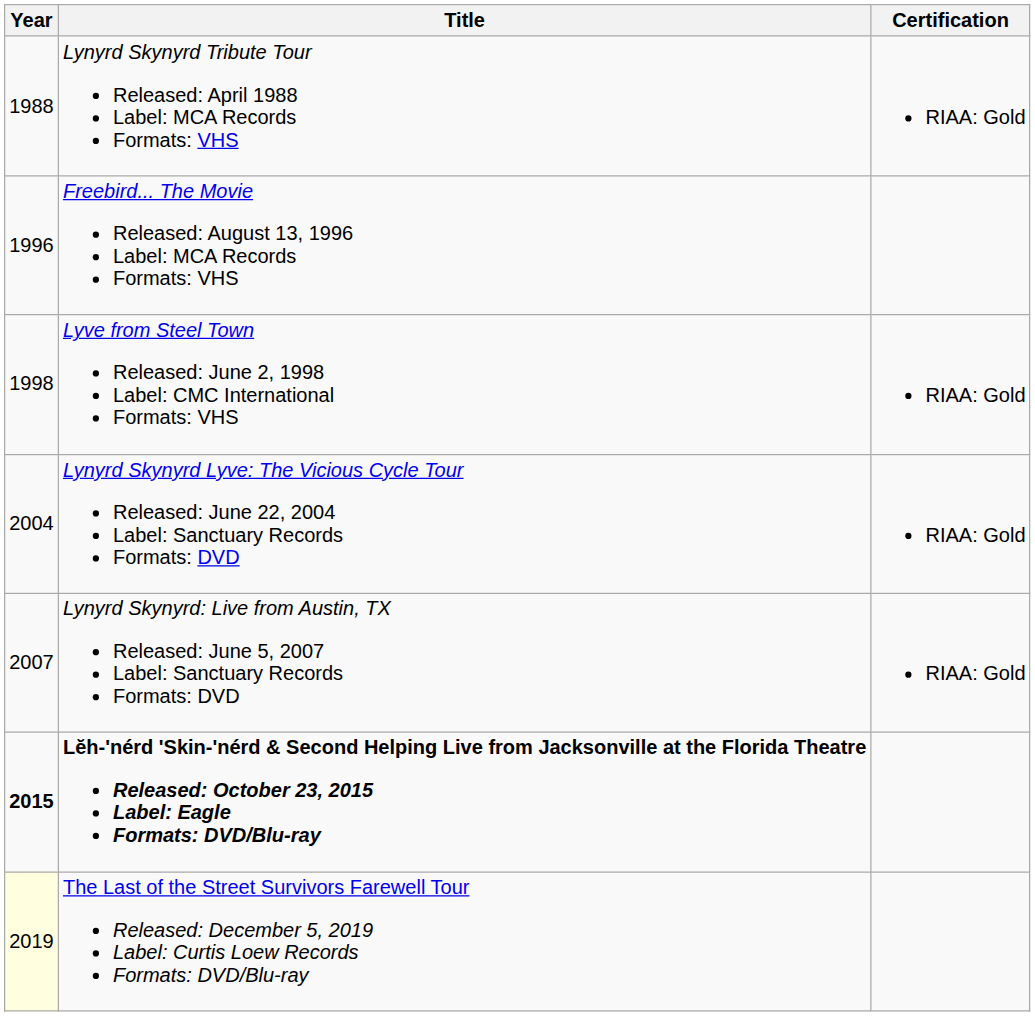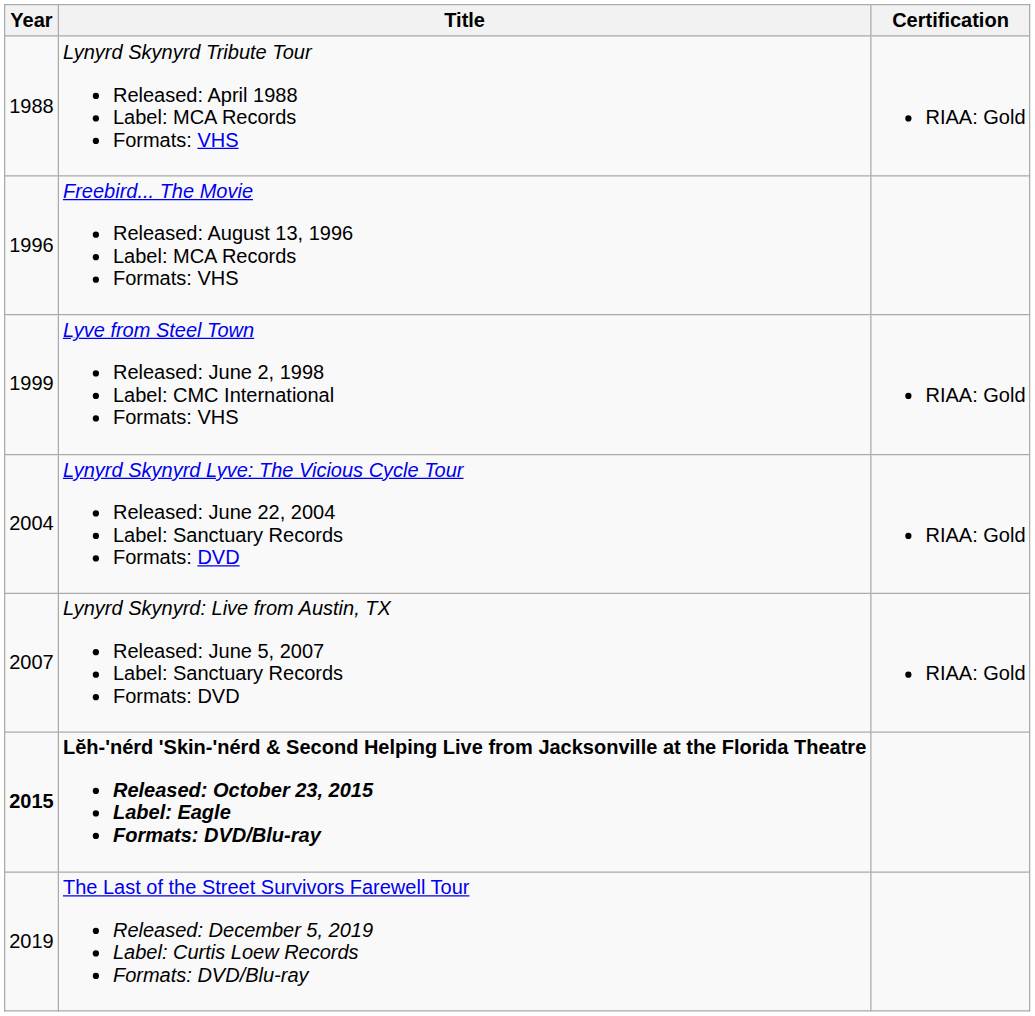(31, 384) 1998 -> (31, 384) 1999
(31, 941) lightyellow background -> (31, 941) no background
